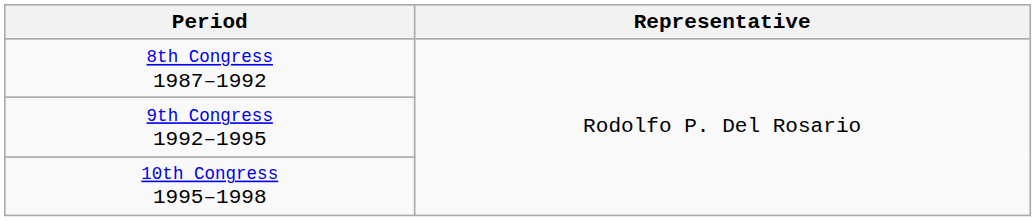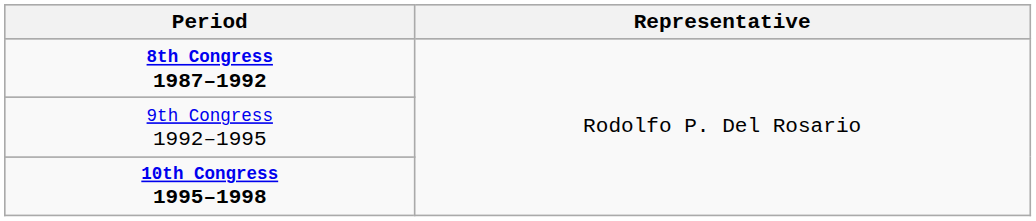(210, 70) normal -> (210, 68) bold
(210, 187) normal -> (210, 186) bold
